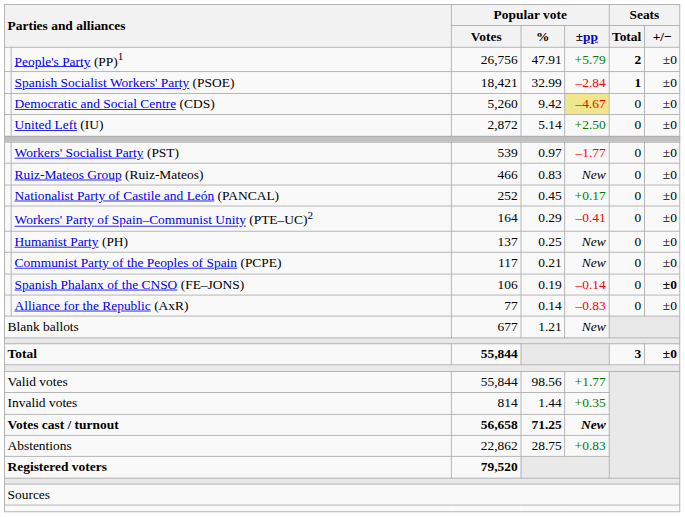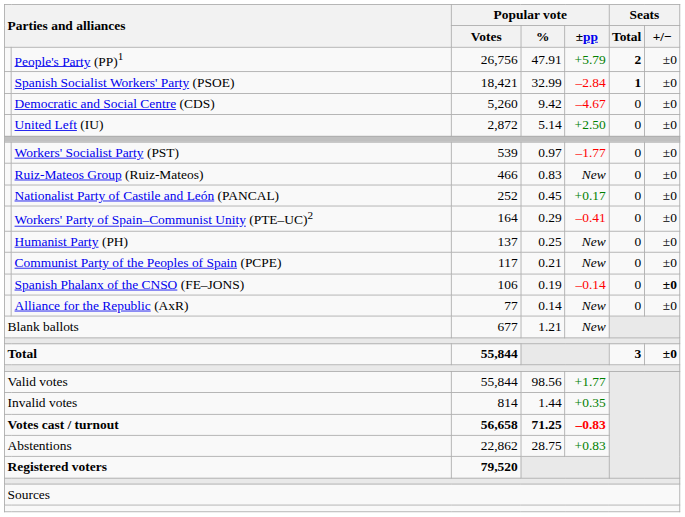(591, 104) khaki background -> (591, 104) no background
(591, 305) –0.83 -> (594, 305) New
(593, 424) New -> (591, 424) –0.83
